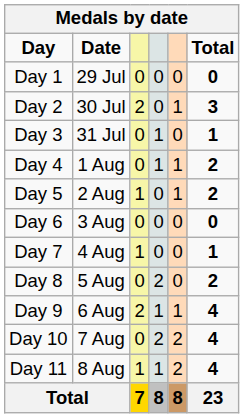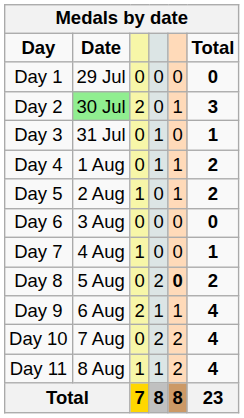(101, 106) no background -> (101, 106) lightgreen background
(178, 281) normal -> (178, 281) bold
